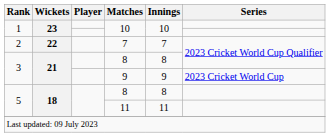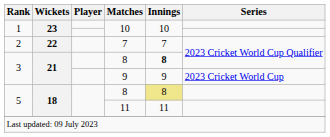(164, 60) normal -> (164, 60) bold
(164, 92) no background -> (164, 92) khaki background
